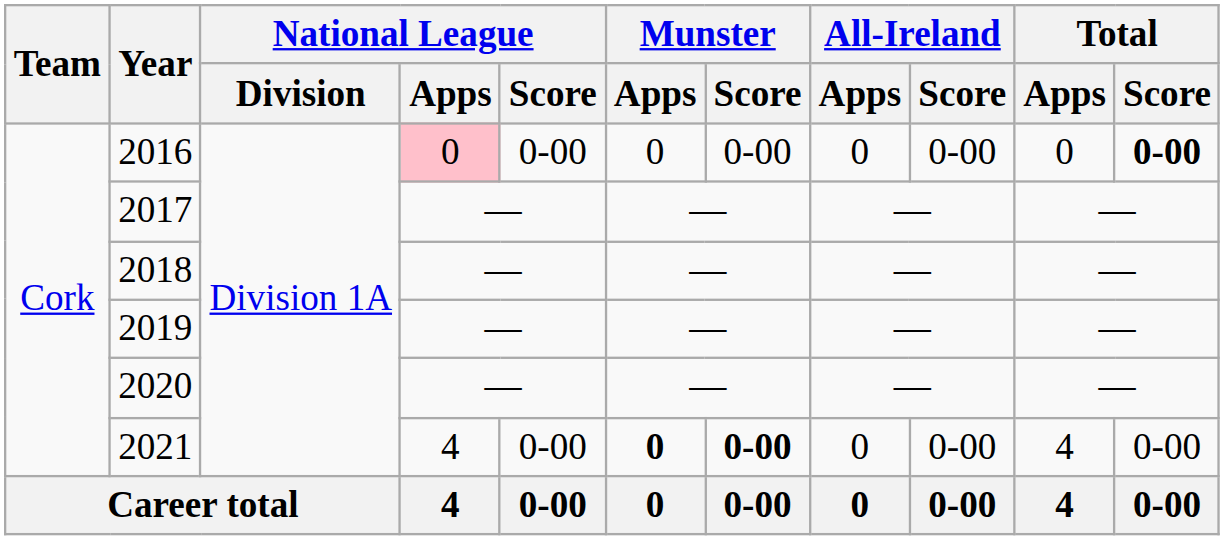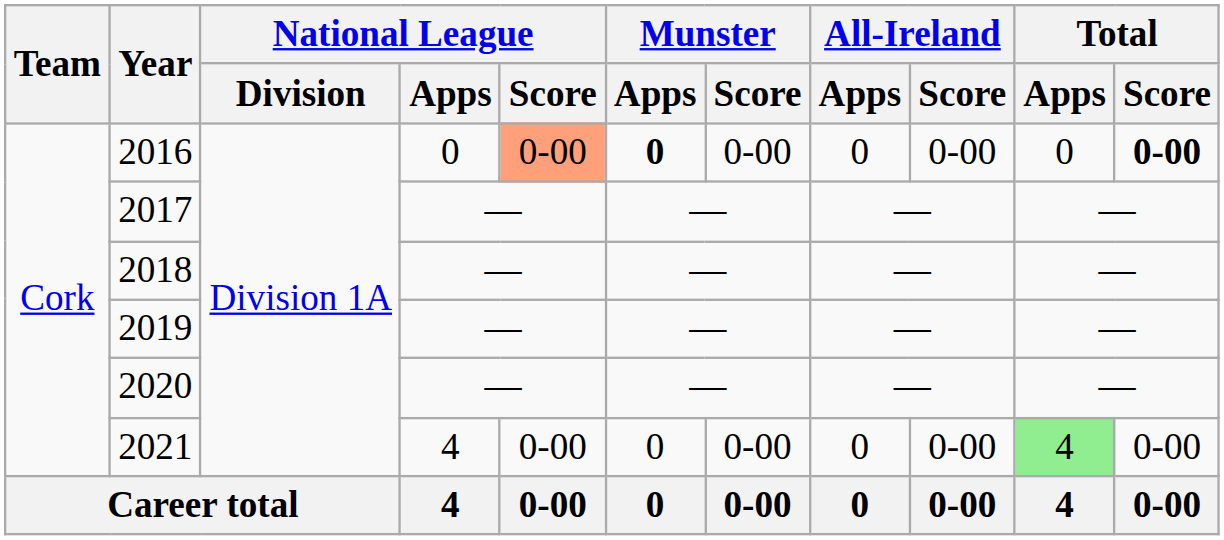(450, 151) pink background -> (450, 151) no background
(553, 151) no background -> (553, 151) lightsalmon background
(655, 151) normal -> (655, 151) bold
(655, 446) bold -> (655, 446) normal
(758, 446) bold -> (758, 446) normal
(1065, 446) no background -> (1065, 446) lightgreen background
